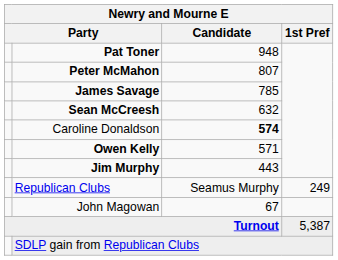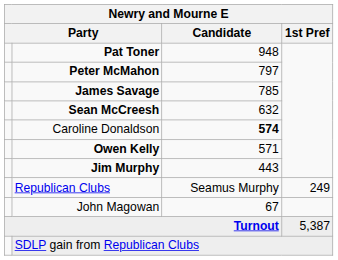(269, 71) 807 -> (269, 71) 797
